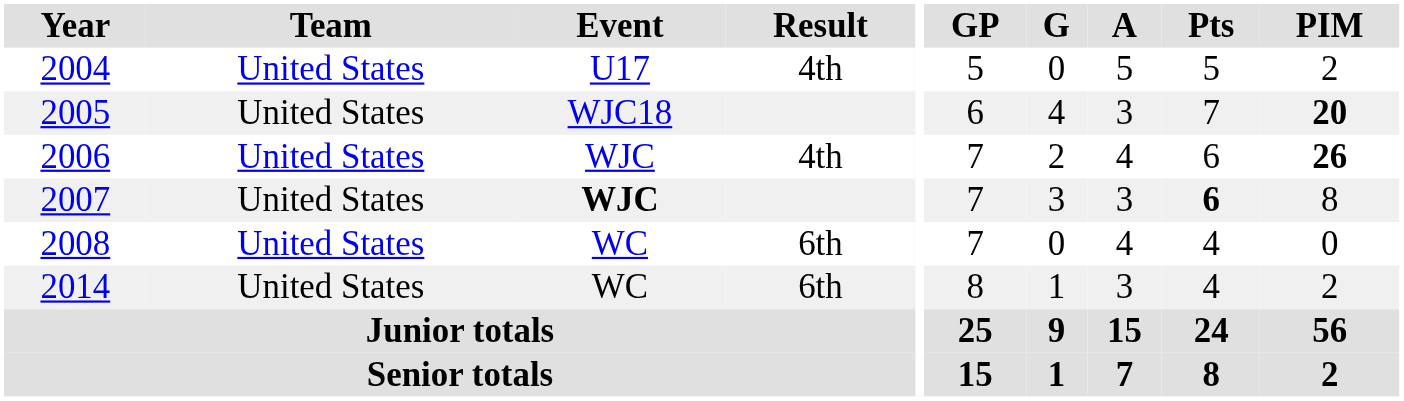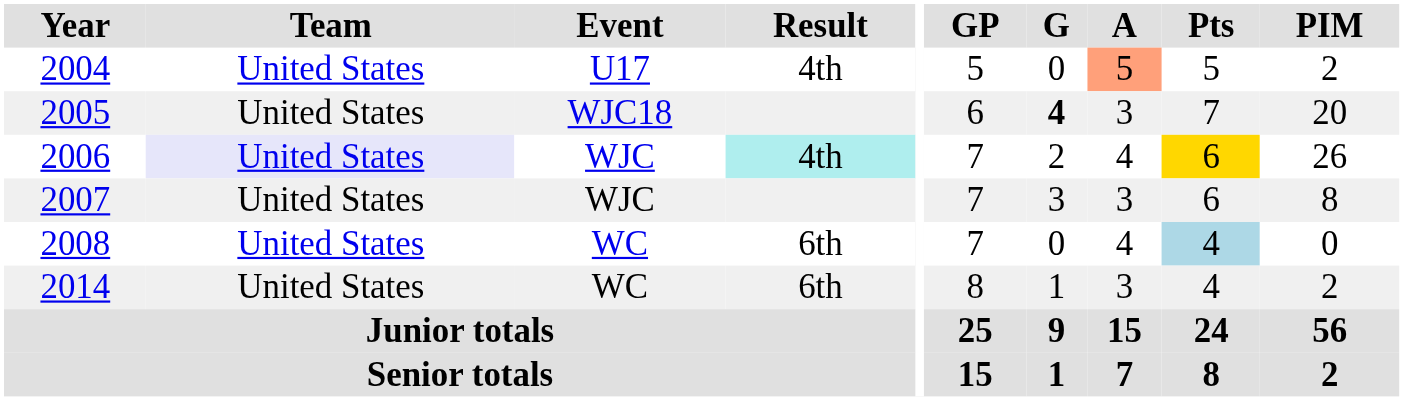(1124, 68) no background -> (1124, 68) lightsalmon background
(1056, 112) normal -> (1056, 112) bold
(1330, 112) bold -> (1330, 112) normal
(331, 156) no background -> (331, 156) lavender background
(820, 156) no background -> (820, 156) paleturquoise background
(1211, 156) no background -> (1211, 156) gold background
(1330, 156) bold -> (1330, 156) normal
(620, 199) bold -> (620, 199) normal
(1211, 199) bold -> (1211, 199) normal
(1211, 243) no background -> (1211, 243) lightblue background
